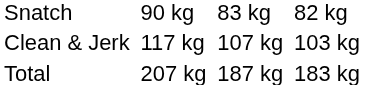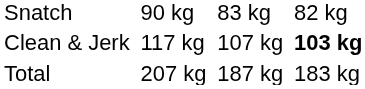(327, 43) normal -> (328, 43) bold
